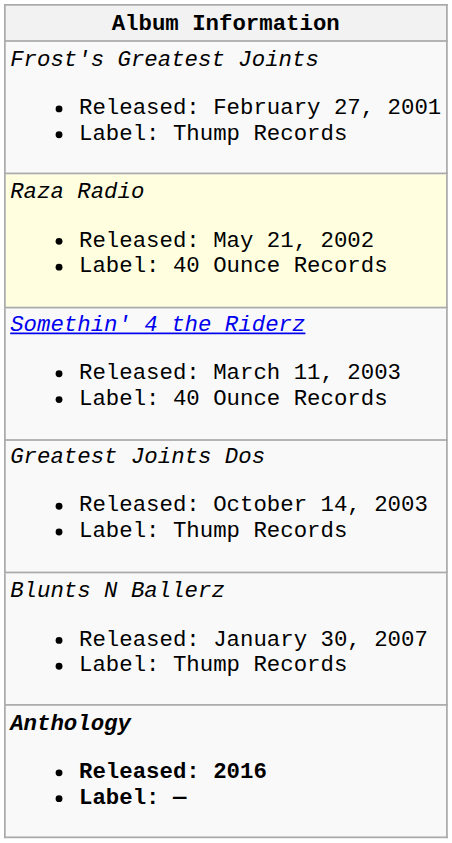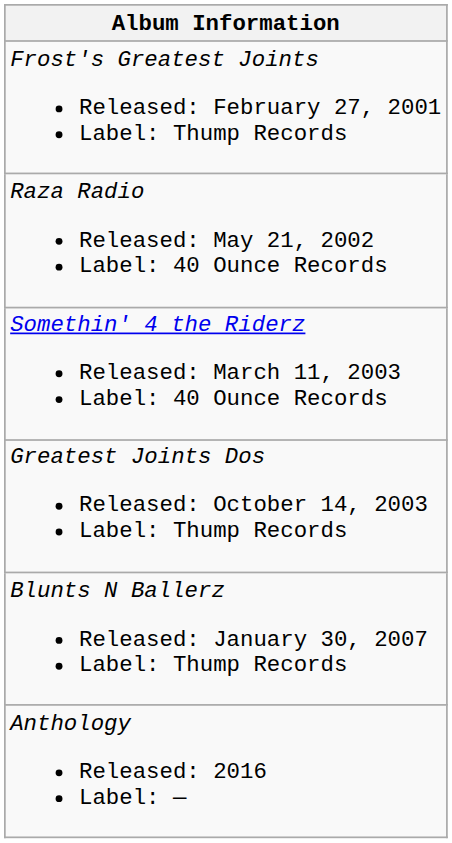(226, 229) lightyellow background -> (226, 229) no background
(226, 760) bold -> (226, 760) normal
